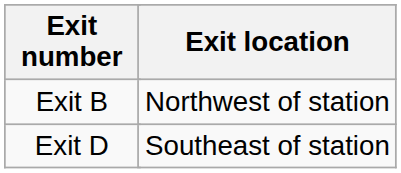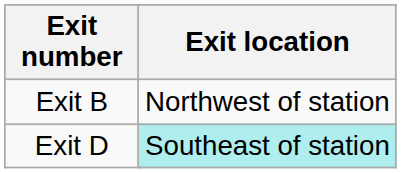(267, 145) no background -> (267, 145) paleturquoise background
